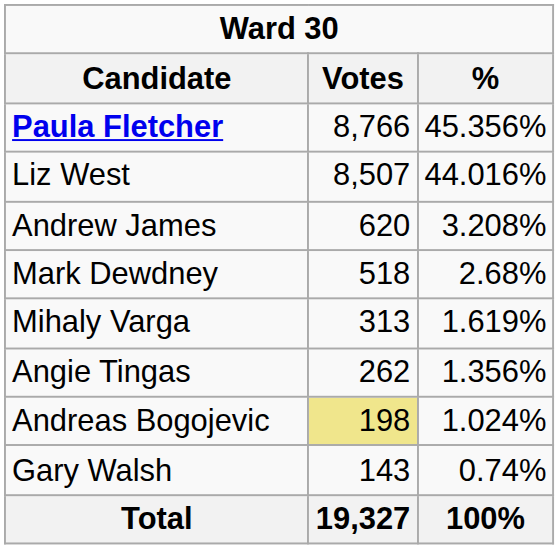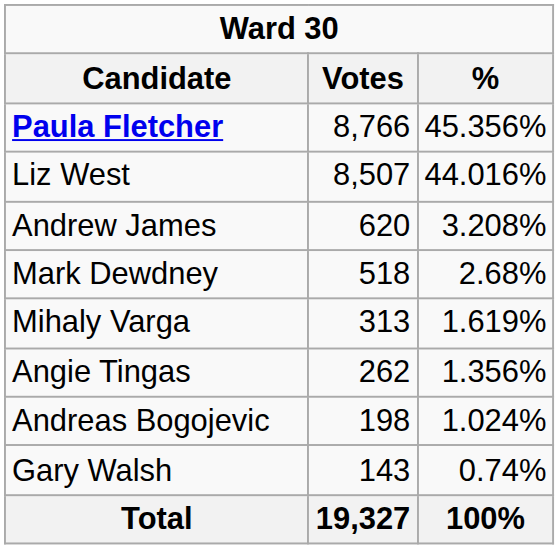(384, 420) khaki background -> (384, 420) no background
